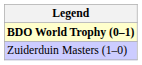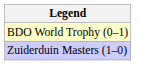(71, 32) bold -> (68, 32) normal
